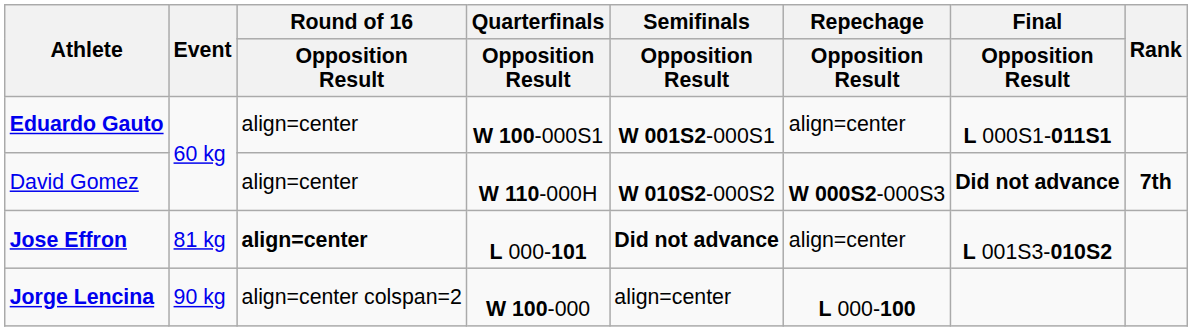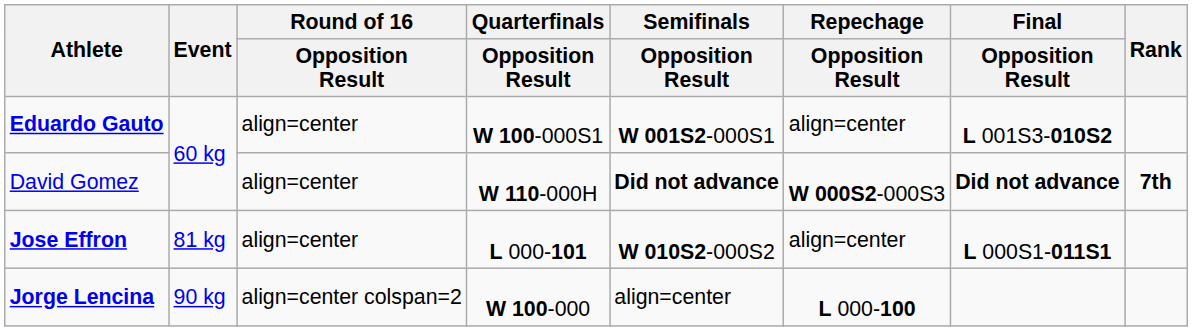(1037, 137) L 000S1-011S1 -> (1037, 137) L 001S3-010S2
(697, 194) W 010S2-000S2 -> (697, 182) Did not advance
(305, 240) bold -> (300, 240) normal
(697, 240) Did not advance -> (697, 251) W 010S2-000S2
(1037, 251) L 001S3-010S2 -> (1037, 251) L 000S1-011S1
